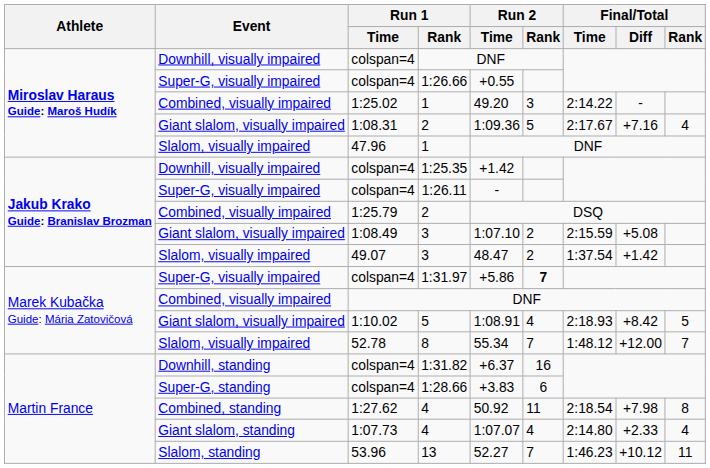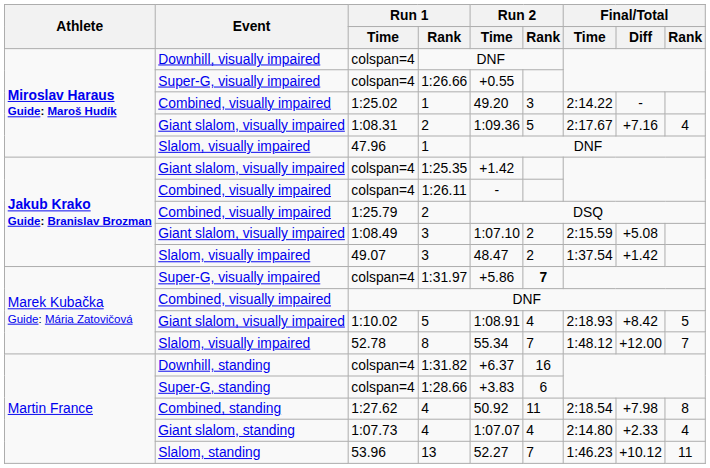(239, 169) Downhill, visually impaired -> (252, 169) Giant slalom, visually impaired
(239, 191) Super-G, visually impaired -> (245, 191) Combined, visually impaired
